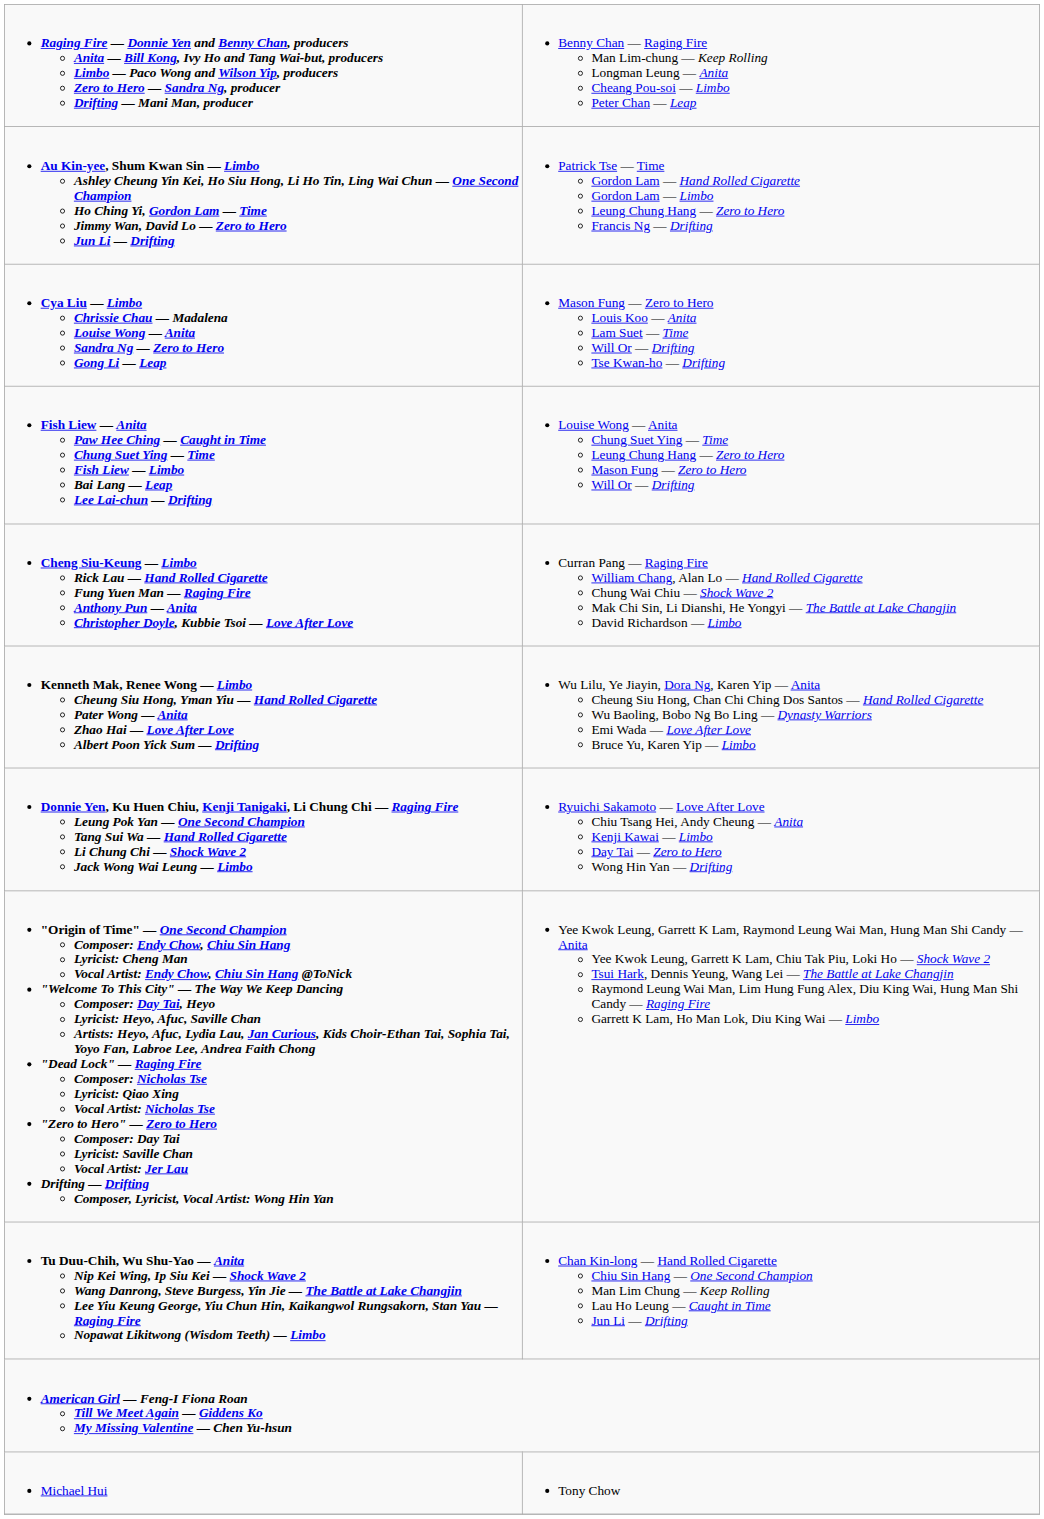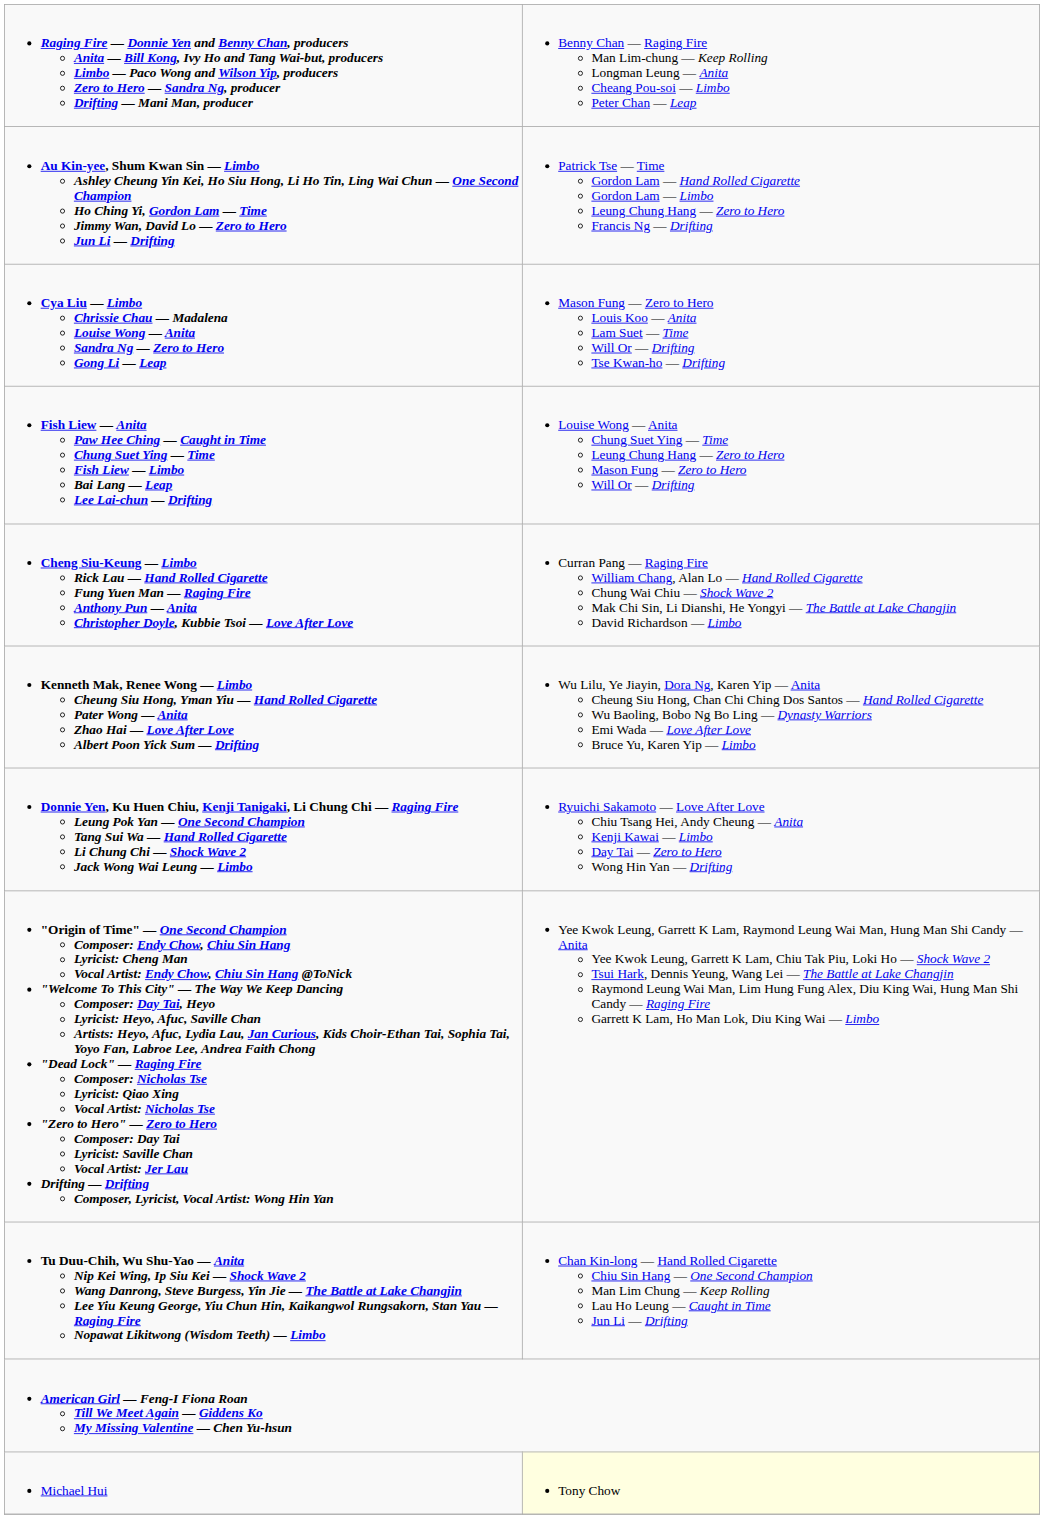(781, 1490) no background -> (781, 1490) lightyellow background
